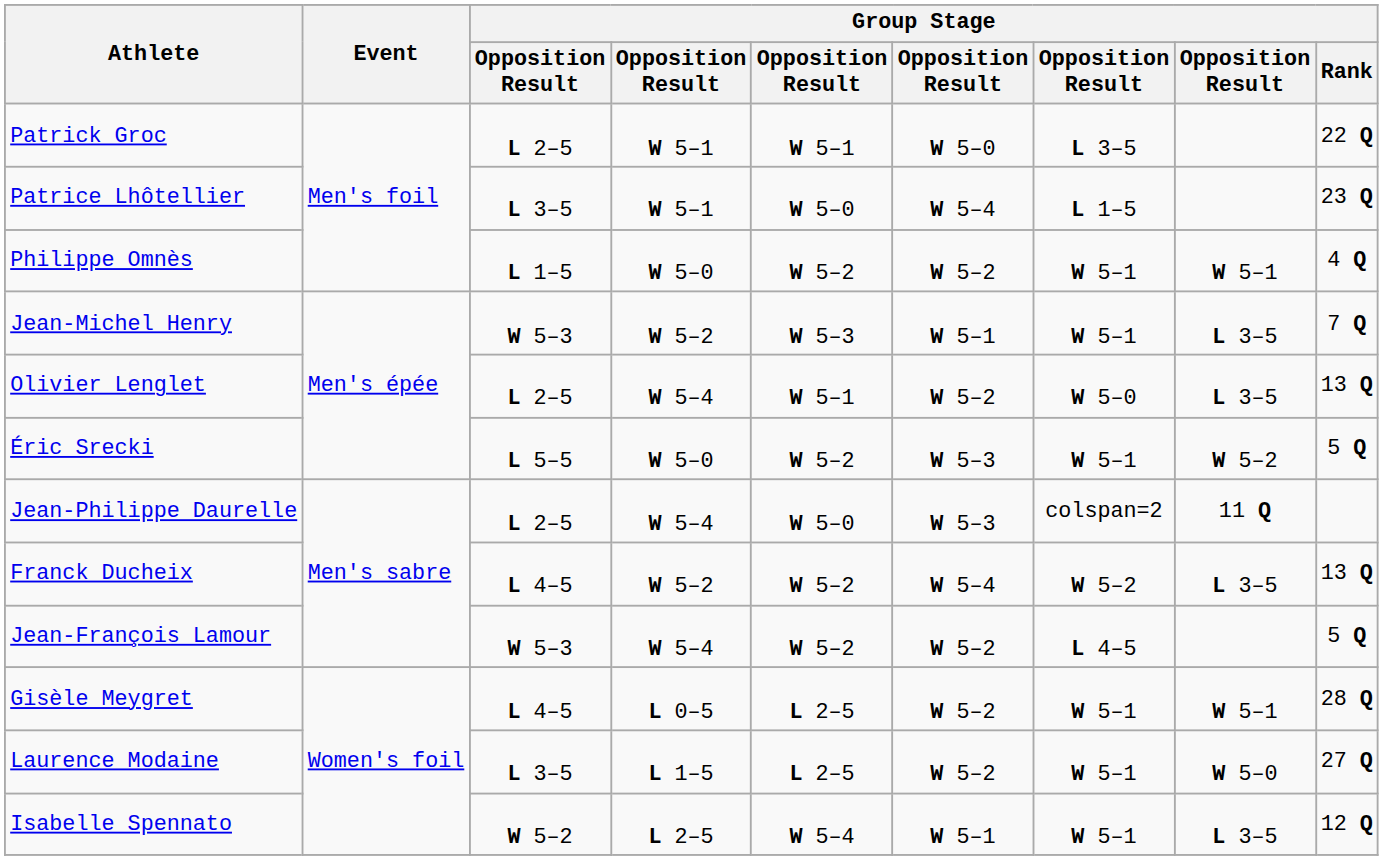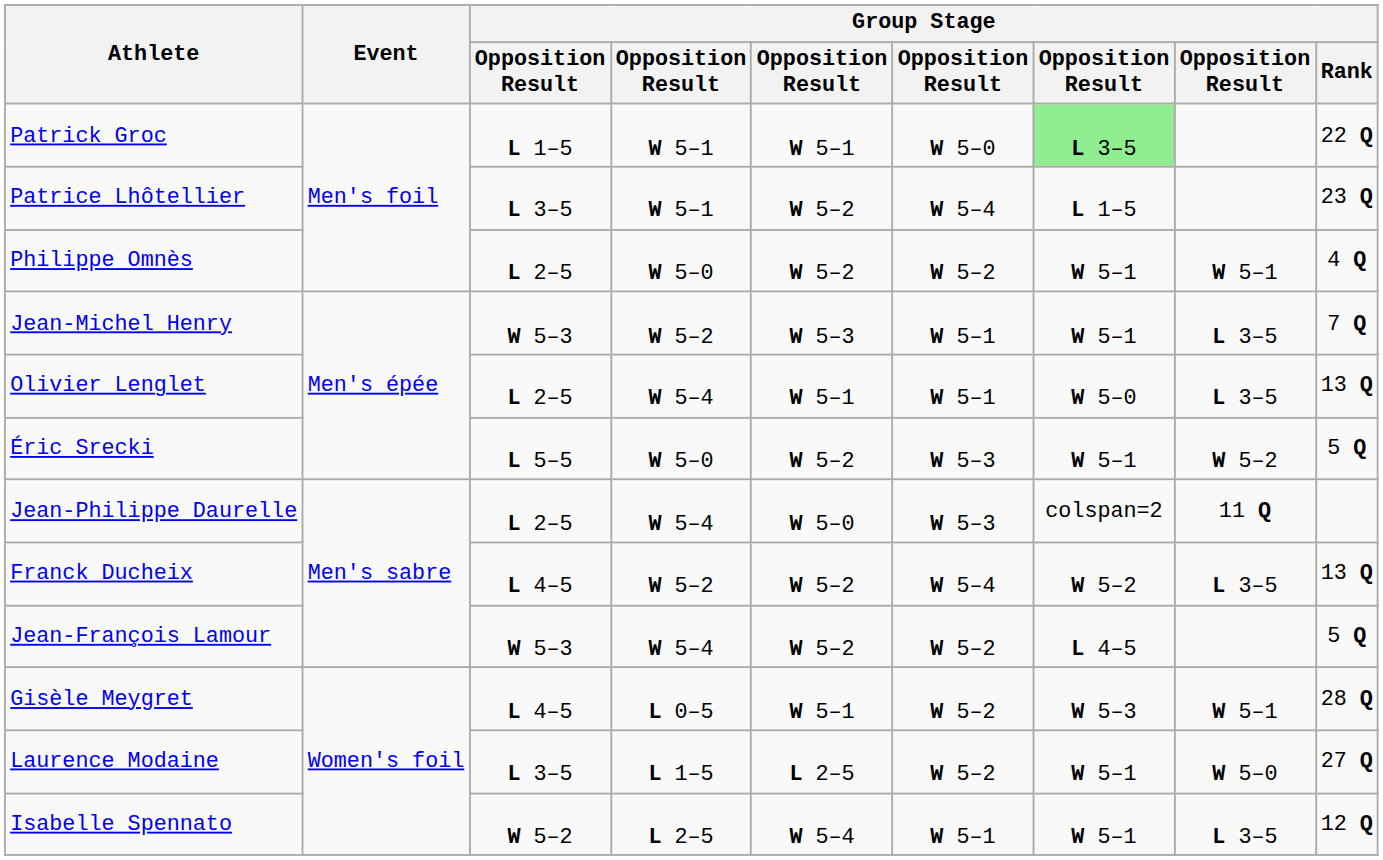(540, 148) L 2–5 -> (540, 148) L 1–5
(1104, 148) no background -> (1104, 148) lightgreen background
(822, 211) W 5–0 -> (822, 211) W 5–2
(540, 273) L 1–5 -> (540, 273) L 2–5
(963, 399) W 5–2 -> (963, 399) W 5–1
(822, 712) L 2–5 -> (822, 712) W 5–1
(1104, 712) W 5–1 -> (1104, 712) W 5–3
